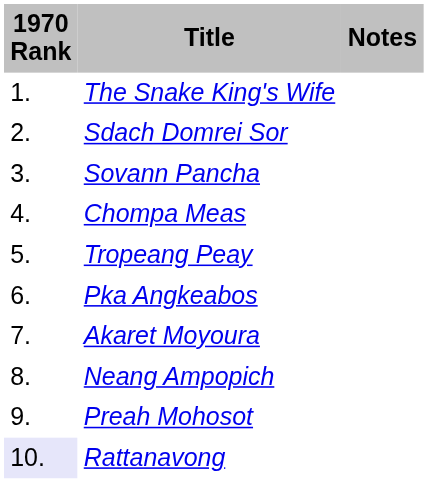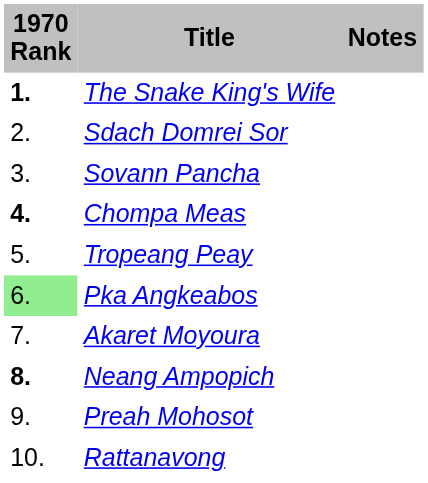(21, 92) normal -> (21, 92) bold
(21, 214) normal -> (21, 214) bold
(21, 295) no background -> (21, 295) lightgreen background
(21, 376) normal -> (21, 376) bold
(28, 457) lavender background -> (28, 457) no background
